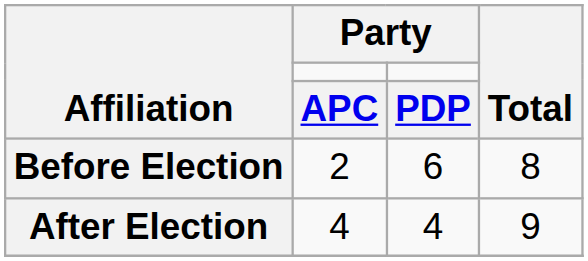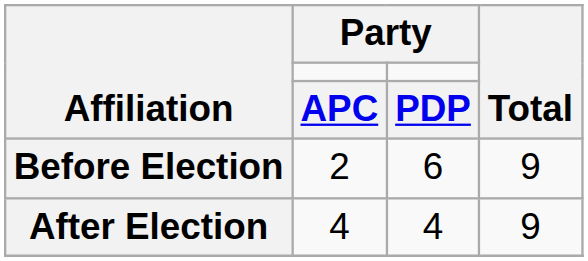(530, 167) 8 -> (530, 167) 9
